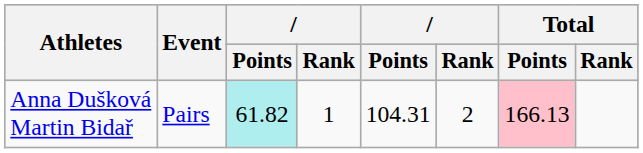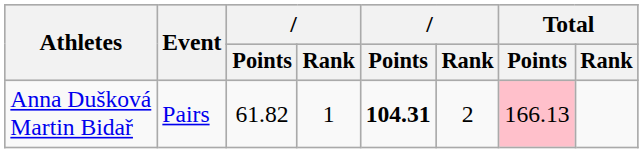(262, 114) paleturquoise background -> (262, 114) no background
(398, 114) normal -> (398, 114) bold
